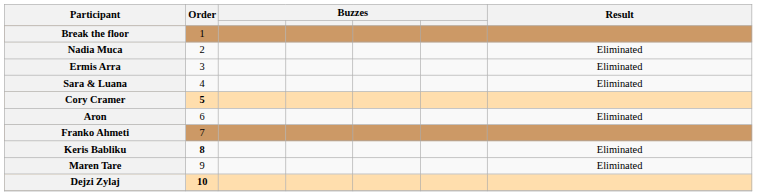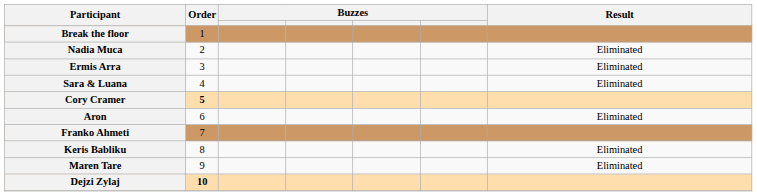(202, 149) bold -> (202, 149) normal
